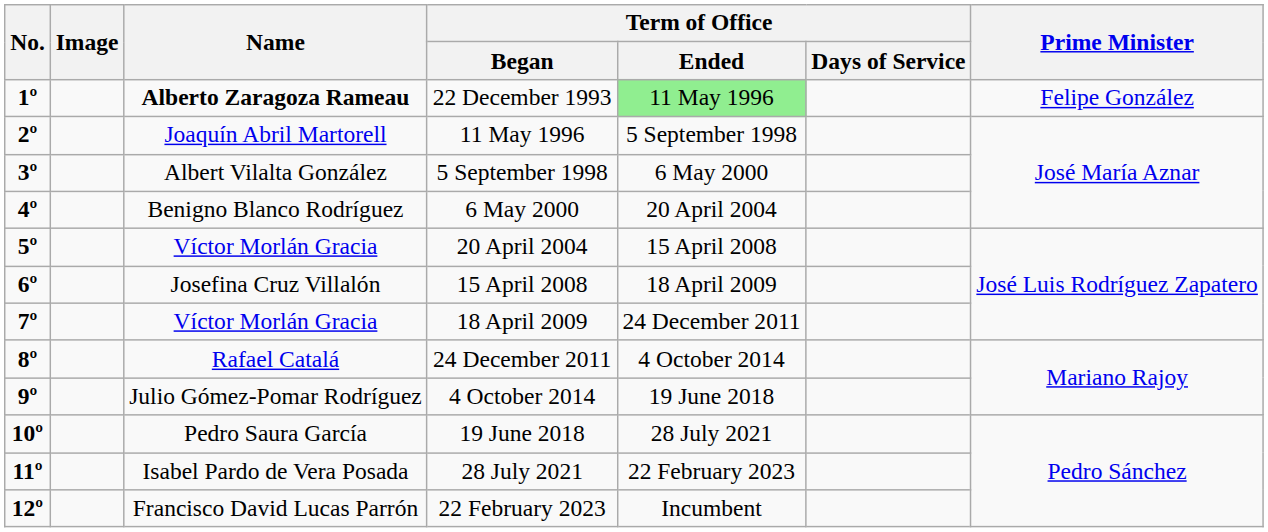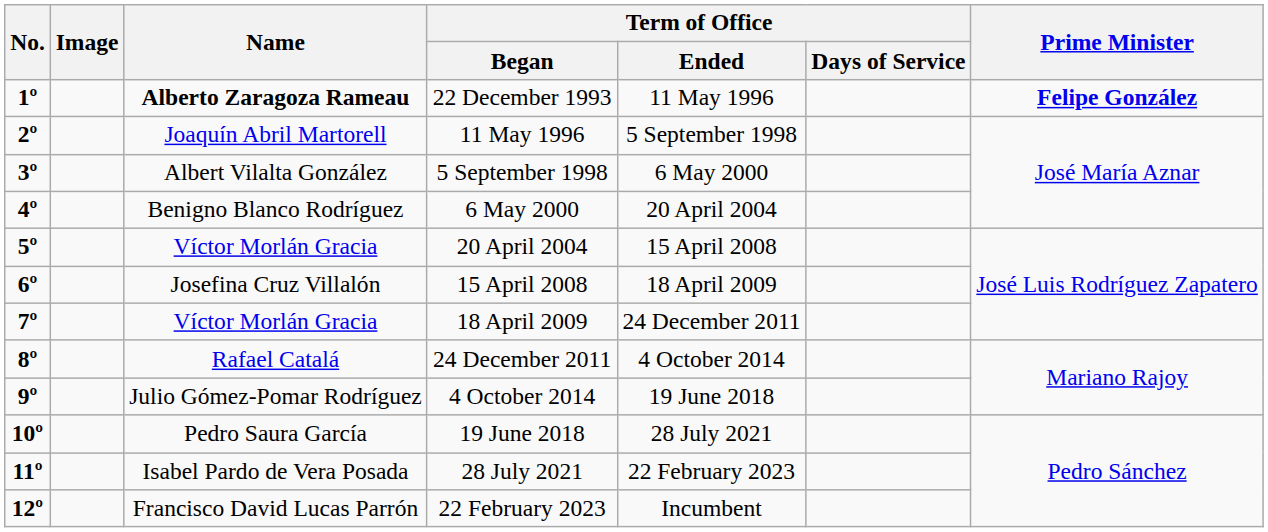(711, 97) lightgreen background -> (711, 97) no background
(1117, 97) normal -> (1117, 97) bold
